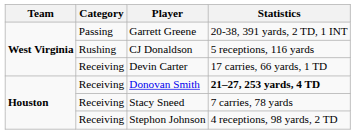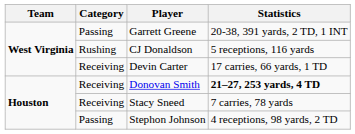(101, 120) Receiving -> (96, 120) Passing
